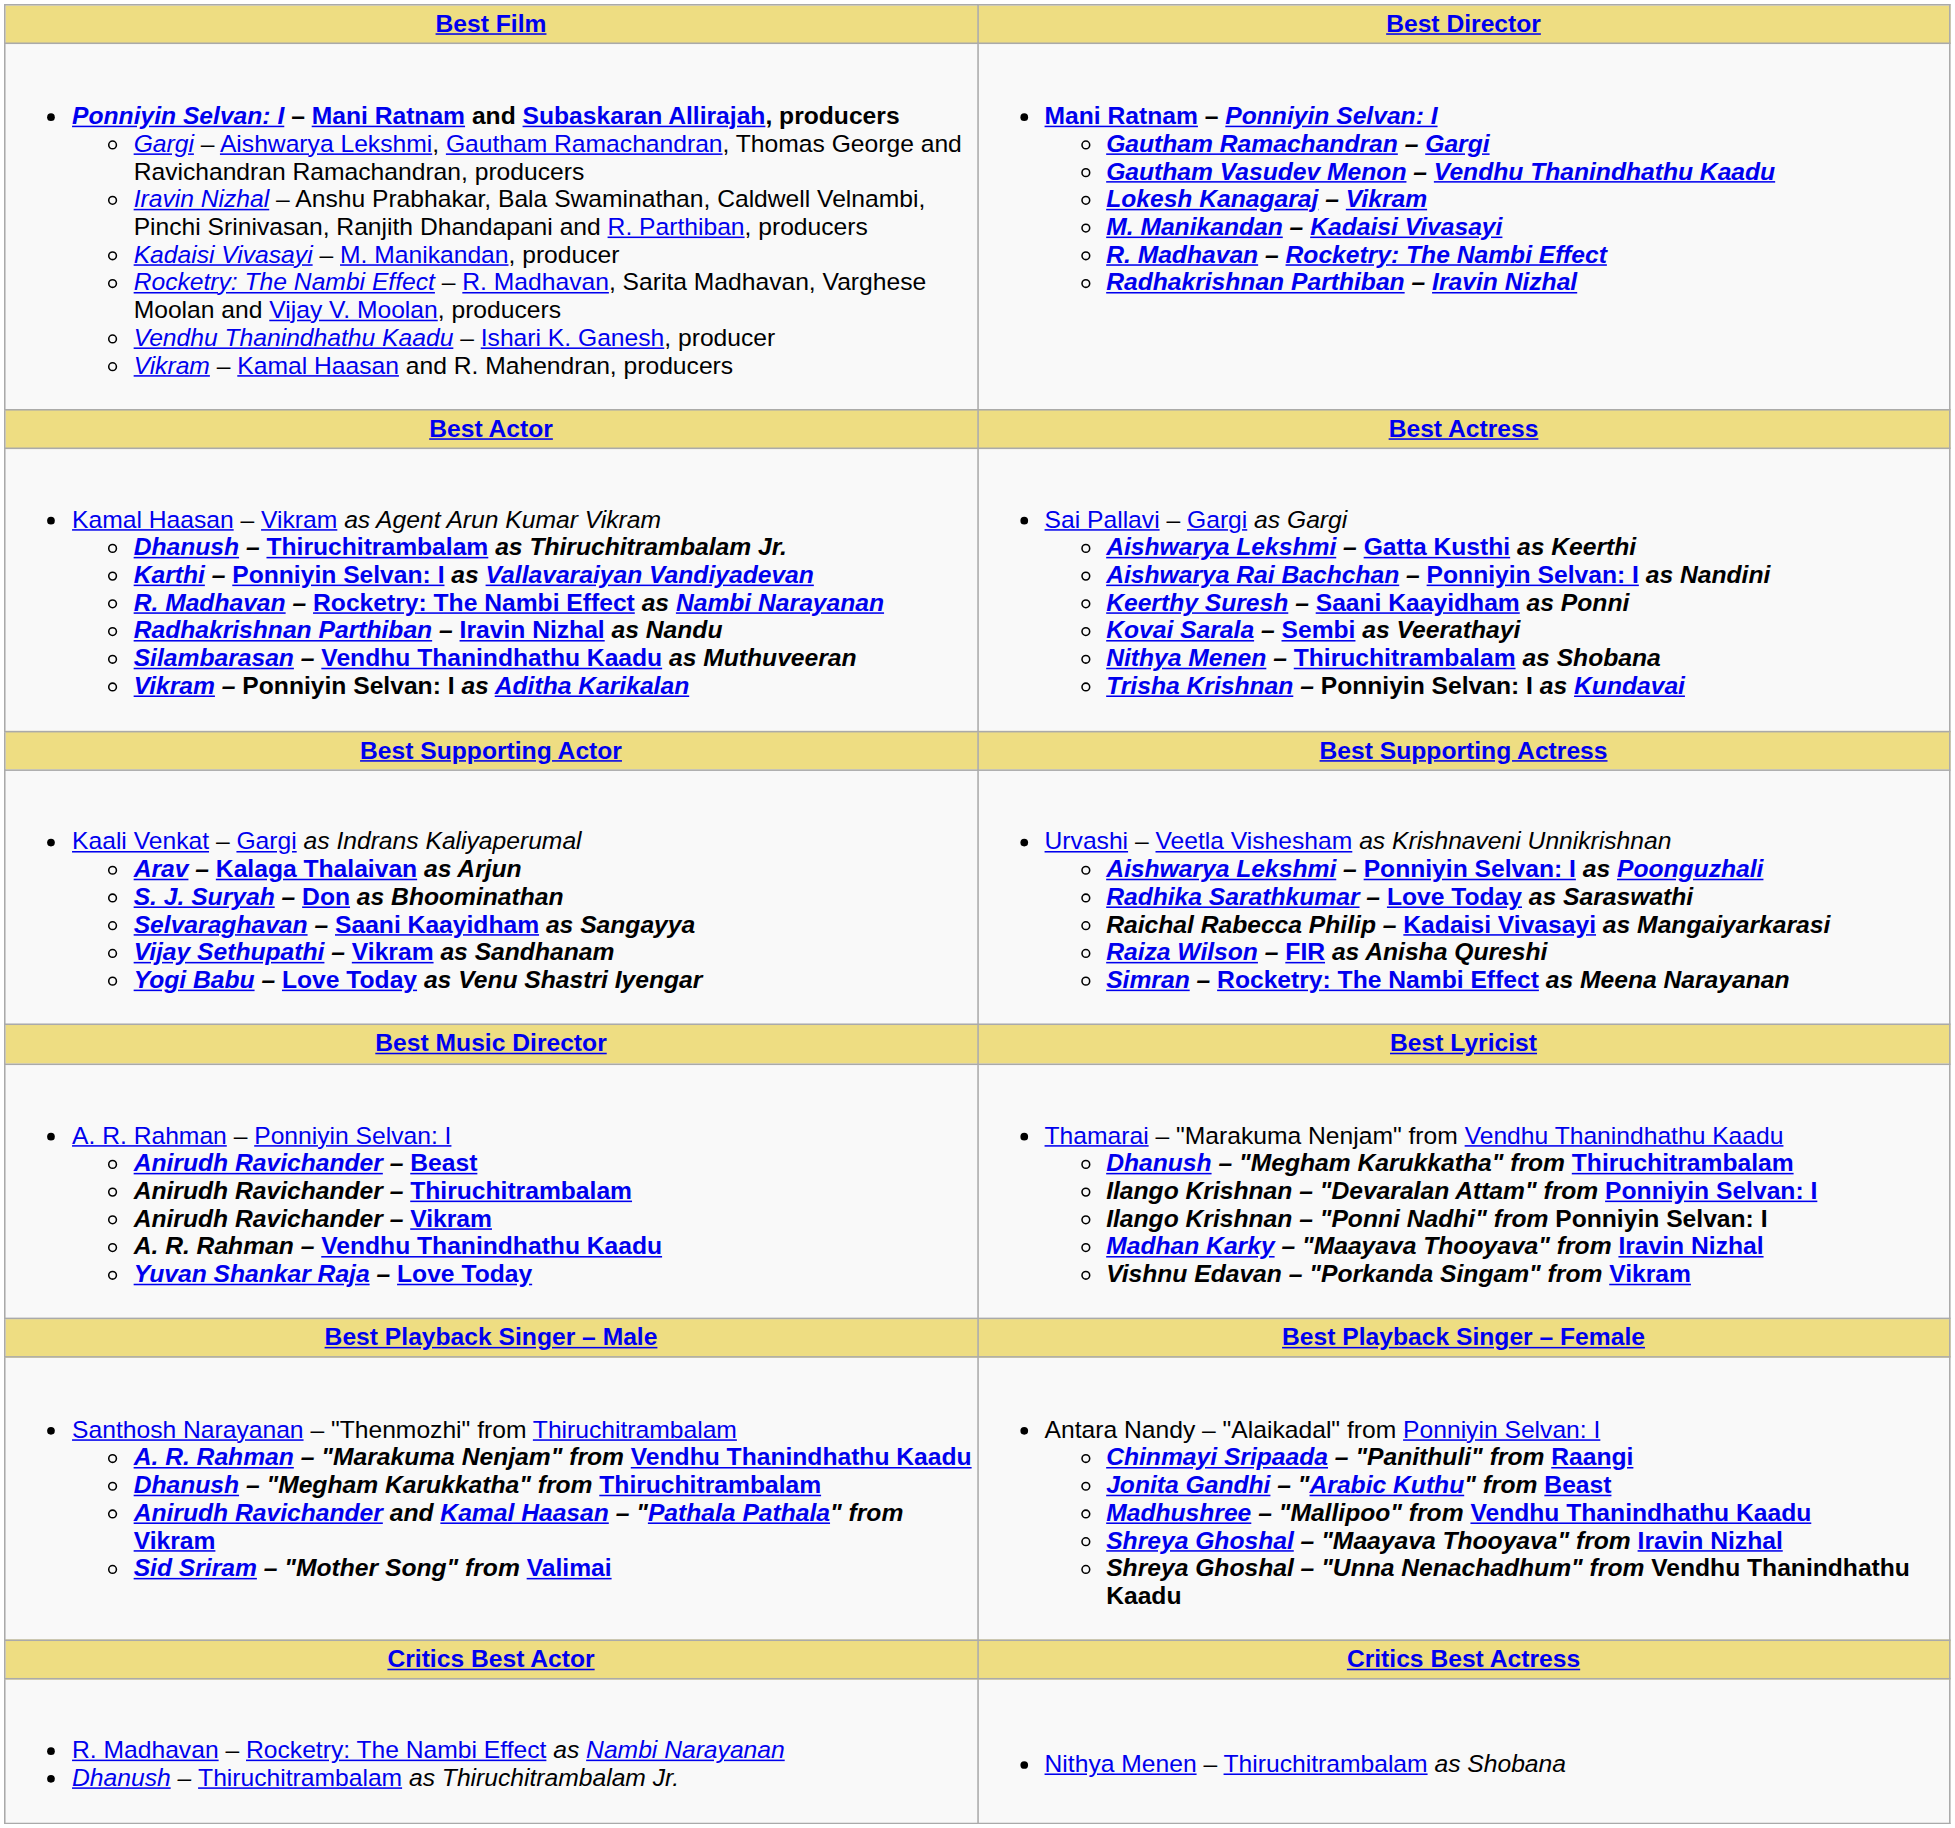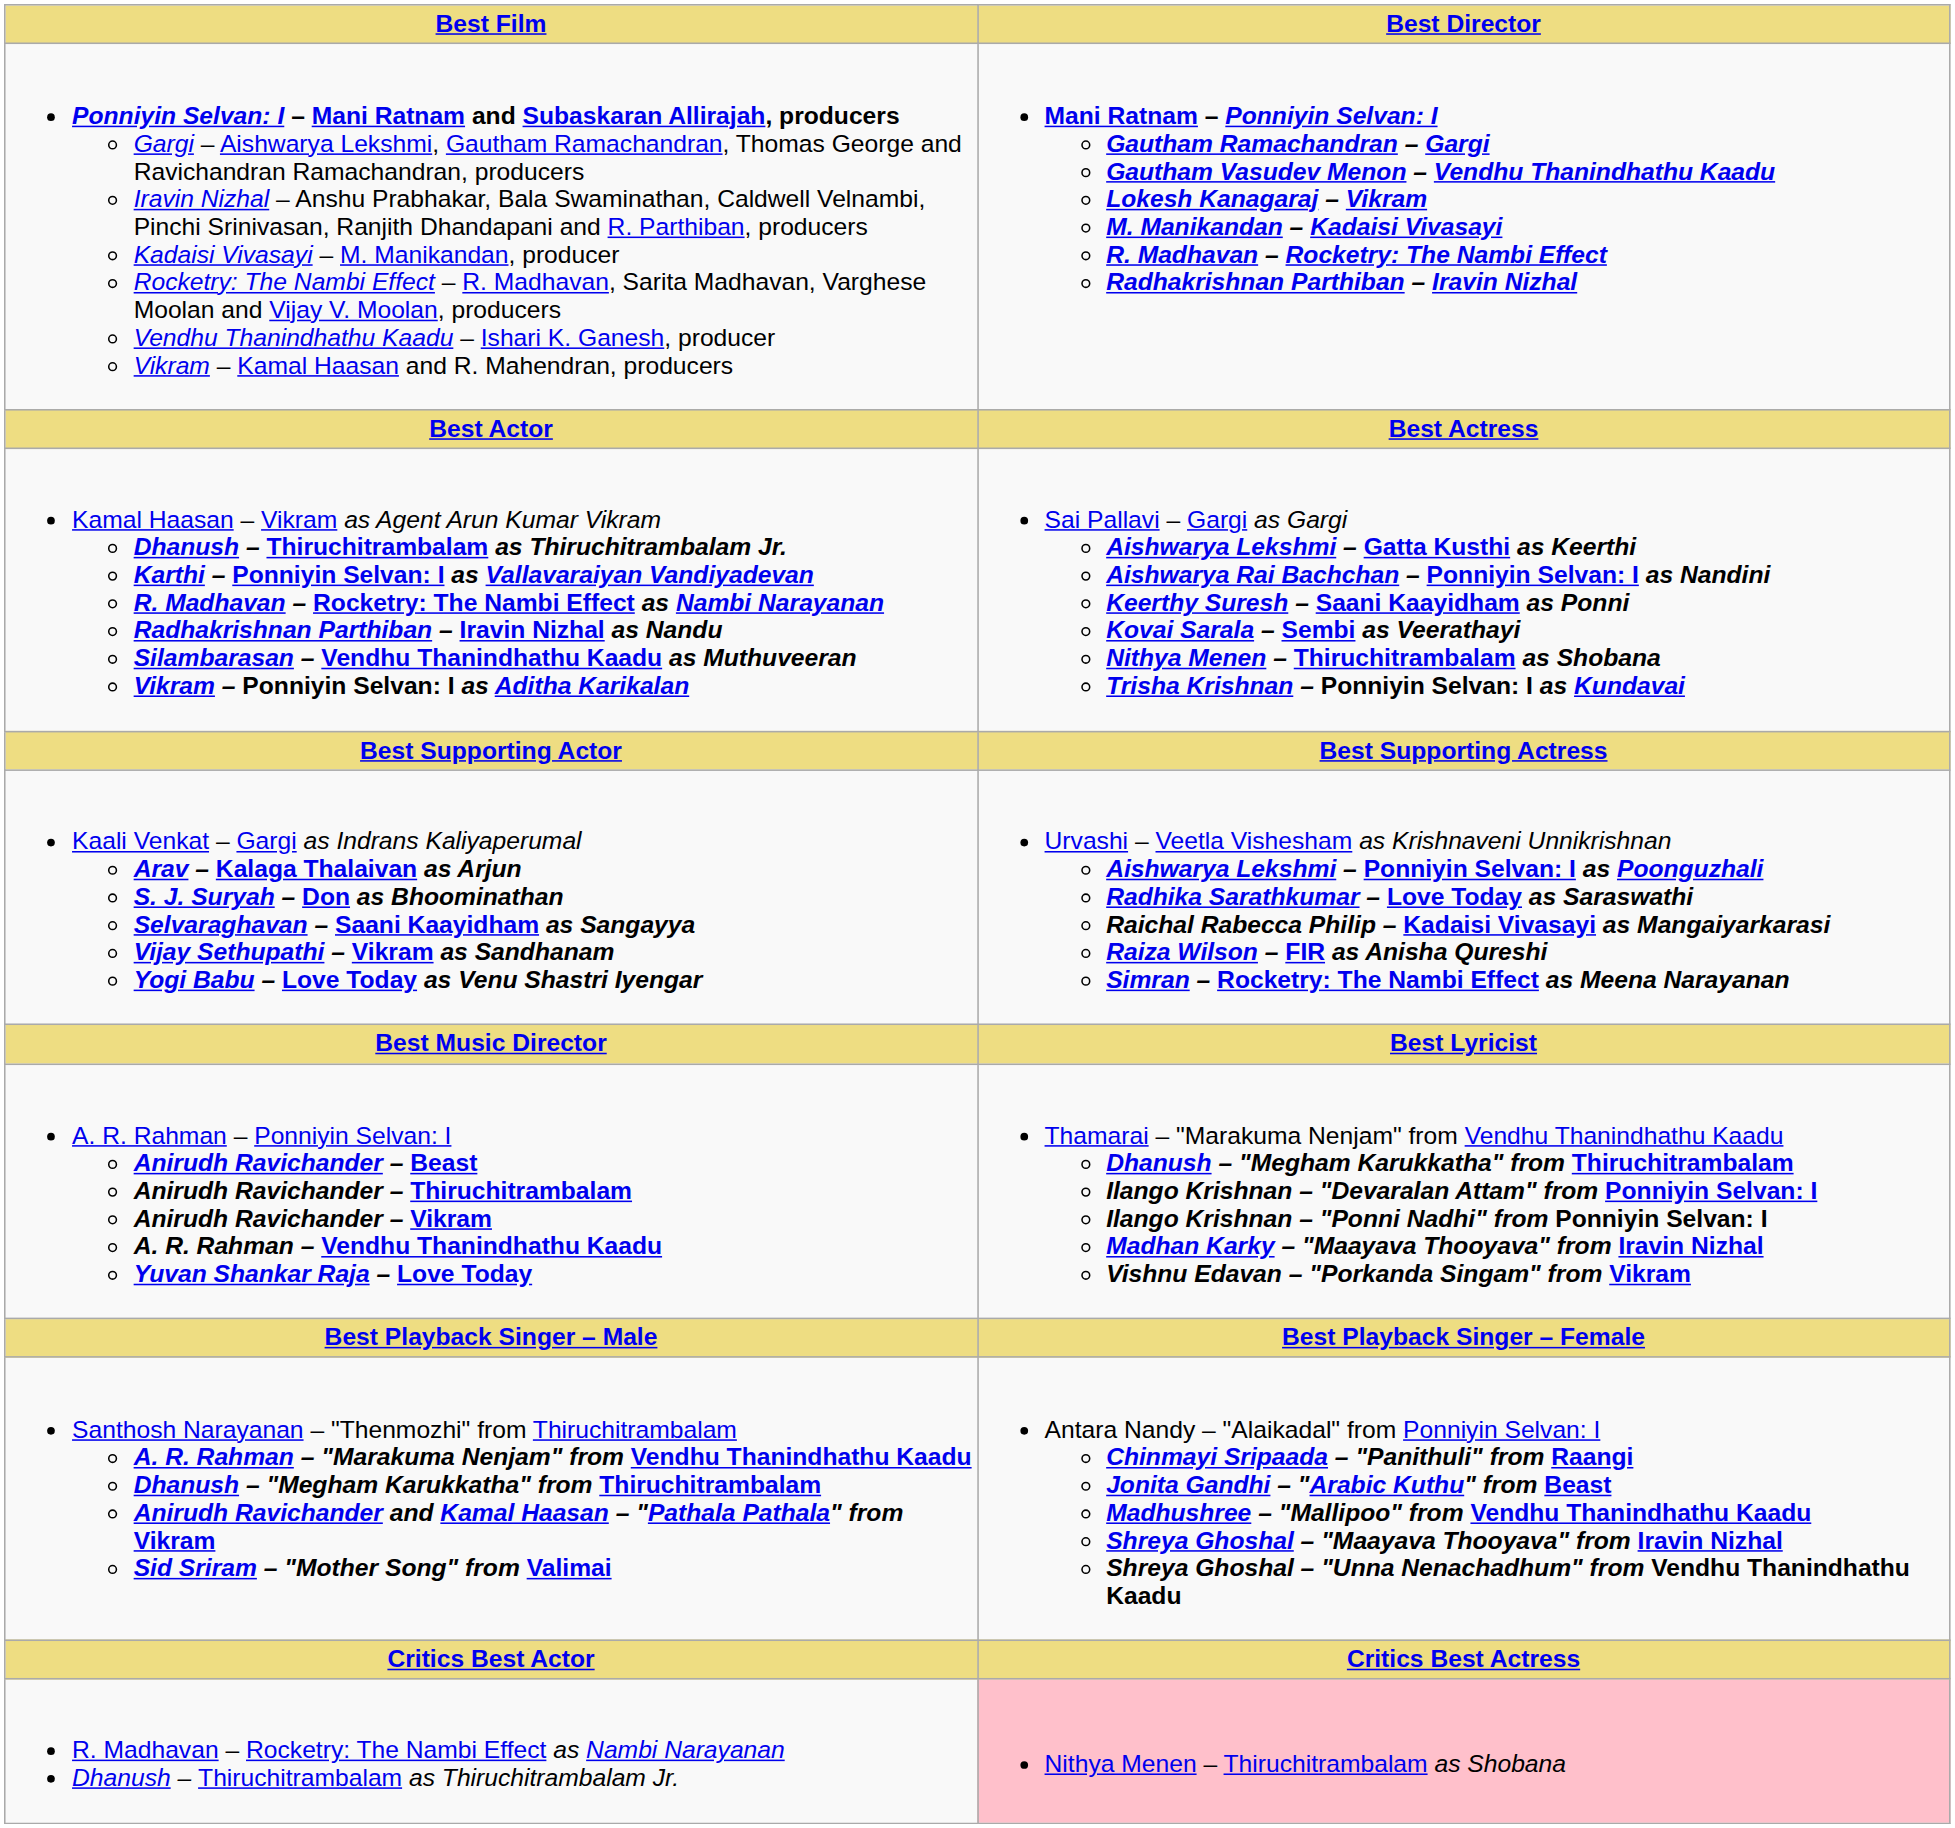(1464, 1765) no background -> (1464, 1765) pink background
